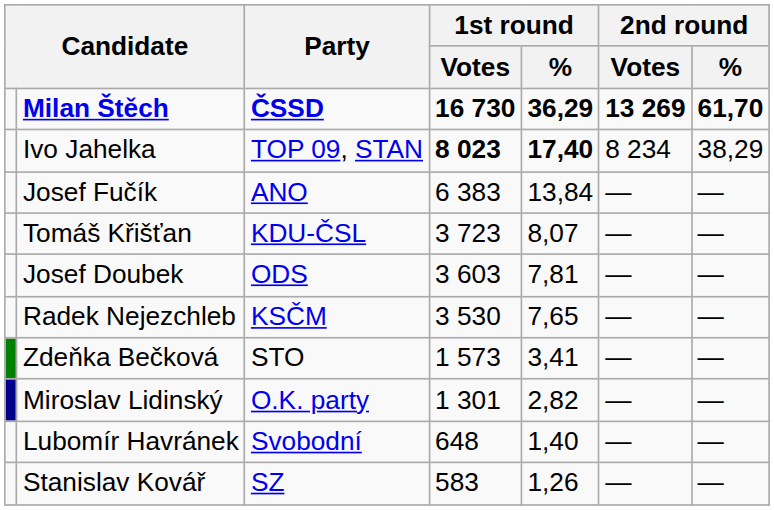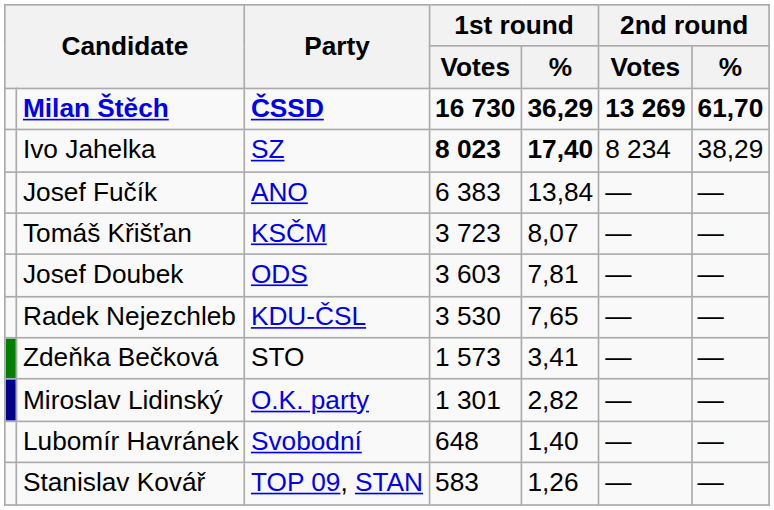(337, 150) TOP 09, STAN -> (268, 150) SZ
(309, 233) KDU-ČSL -> (289, 233) KSČM
(289, 316) KSČM -> (309, 316) KDU-ČSL
(268, 483) SZ -> (337, 483) TOP 09, STAN
